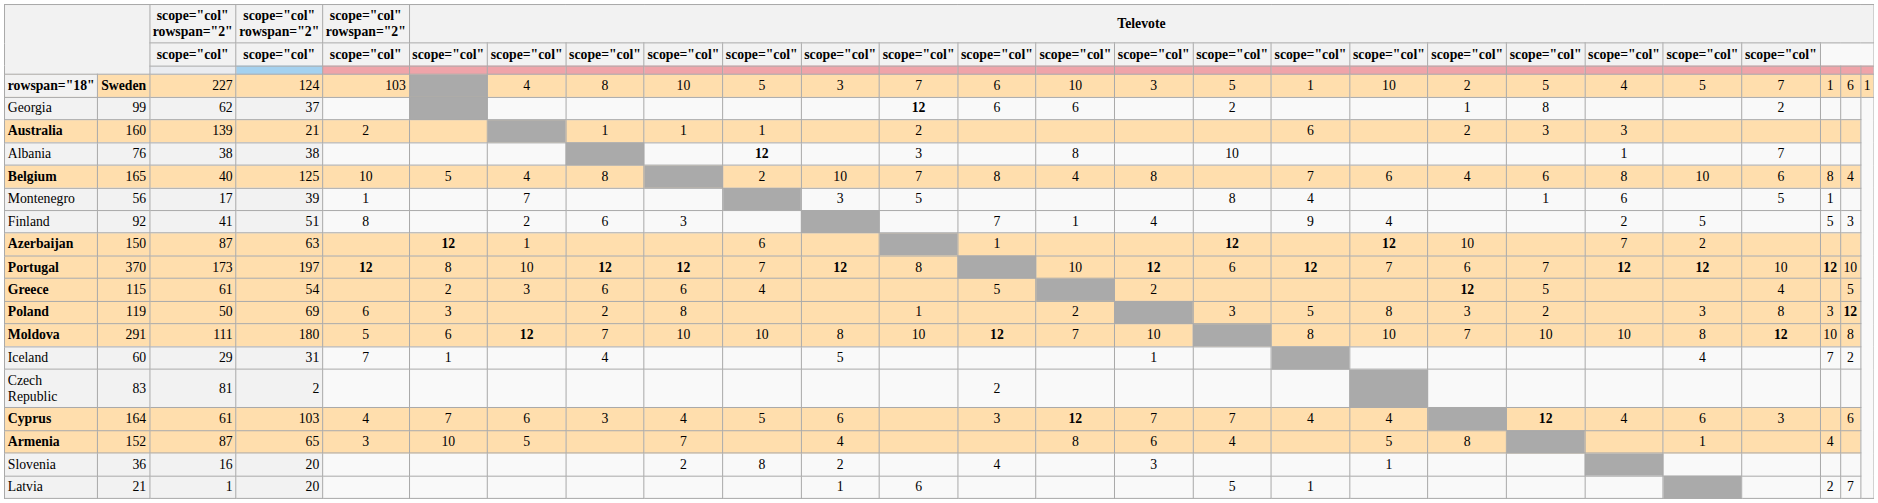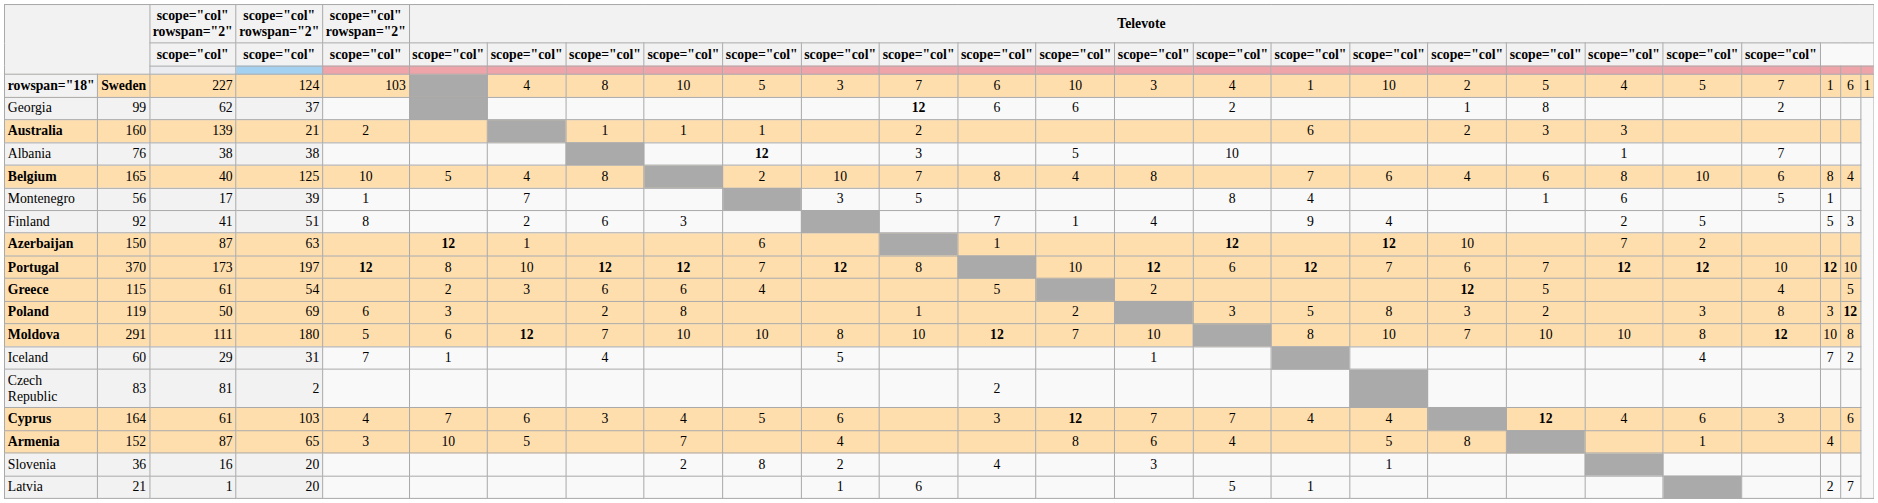(1232, 85) 5 -> (1232, 85) 4
(1075, 153) 8 -> (1075, 153) 5
